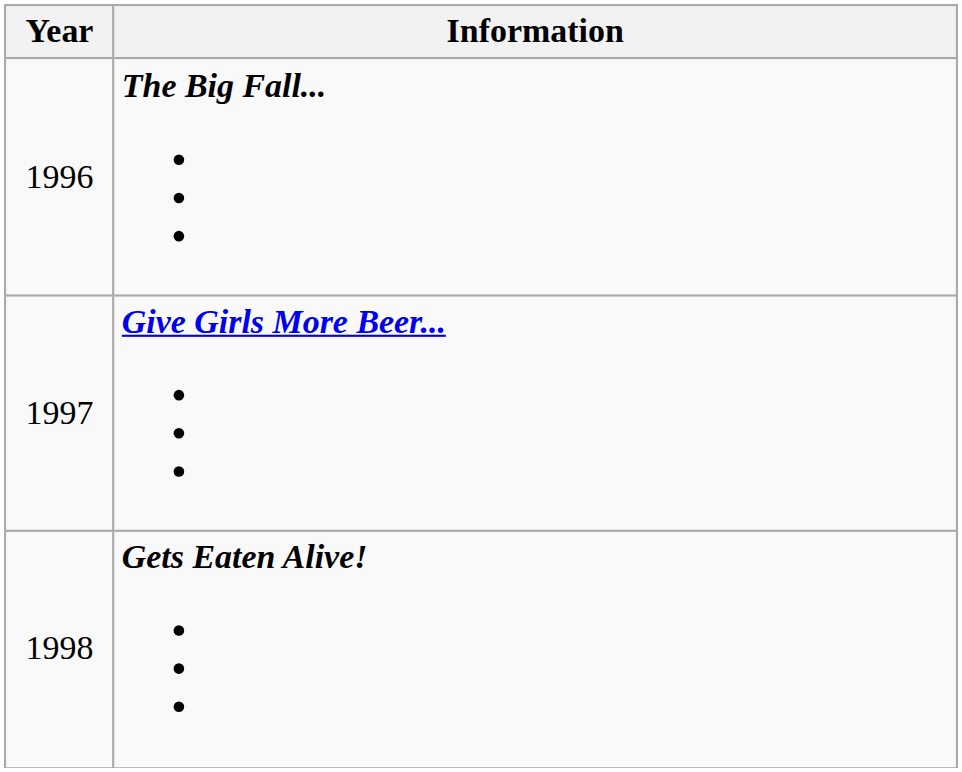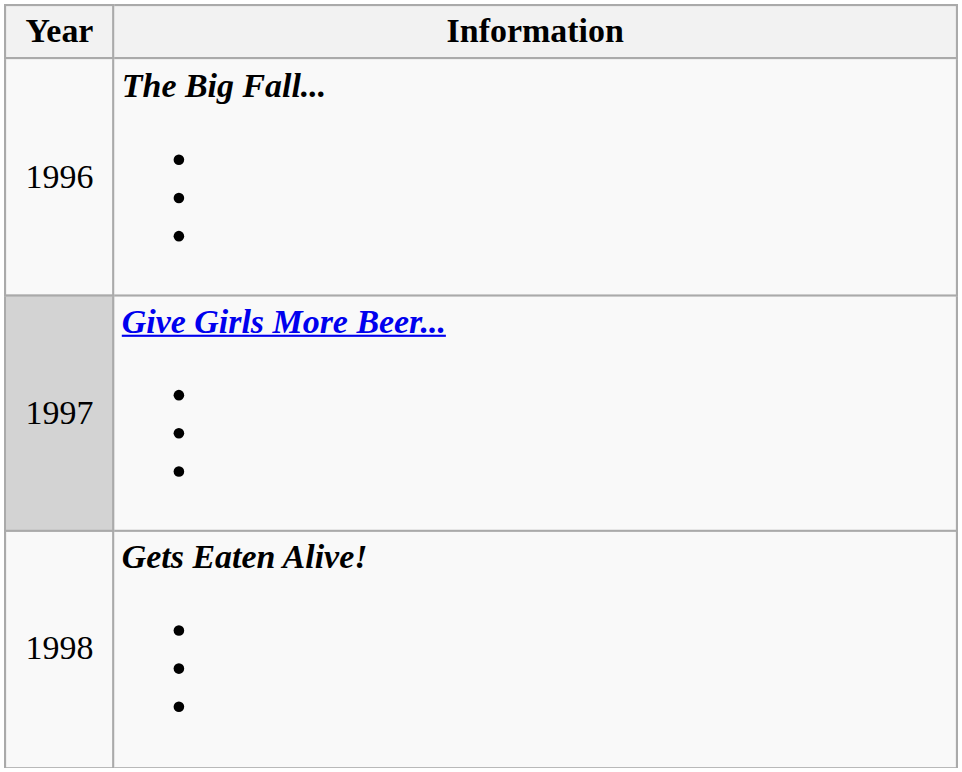(60, 412) no background -> (60, 412) lightgrey background
